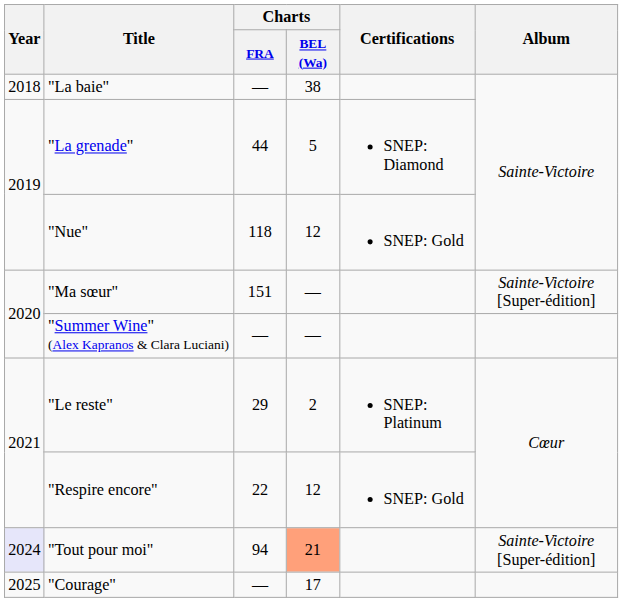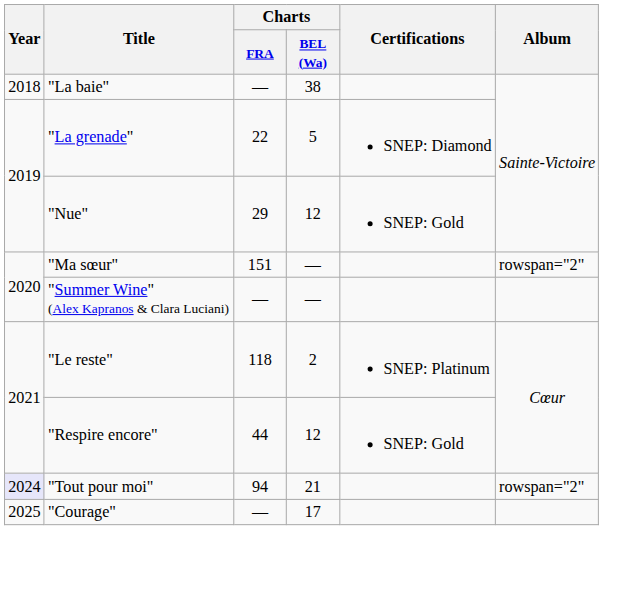(260, 146) 44 -> (260, 137) 22
(260, 231) 118 -> (260, 213) 29
(546, 291) Sainte-Victoire [Super-édition] -> (542, 264) rowspan="2"
(260, 404) 29 -> (260, 359) 118
(260, 489) 22 -> (260, 435) 44
(313, 549) lightsalmon background -> (313, 486) no background
(546, 549) Sainte-Victoire [Super-édition] -> (542, 486) rowspan="2"
